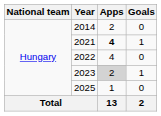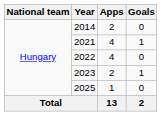(112, 42) bold -> (112, 42) normal
(112, 73) lightgrey background -> (112, 73) no background
